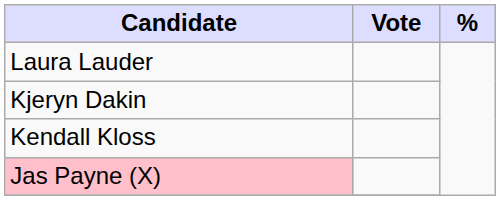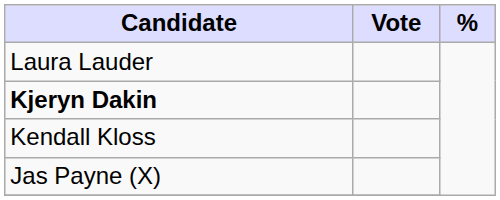(78, 99) normal -> (84, 99) bold
(86, 175) pink background -> (86, 175) no background
